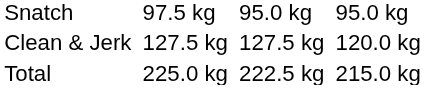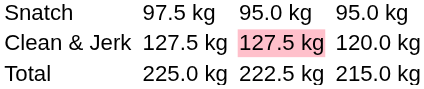(282, 43) no background -> (282, 43) pink background
